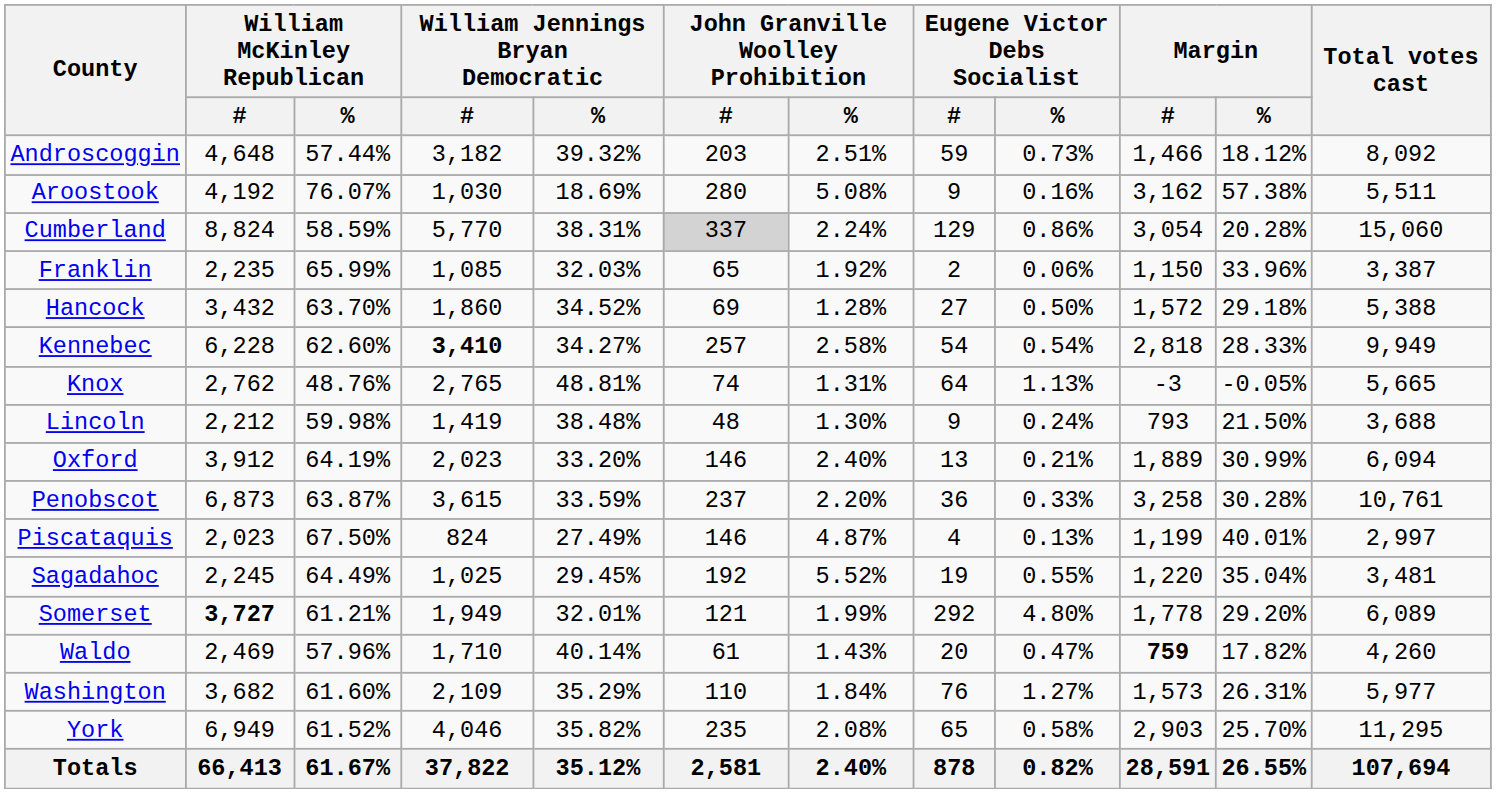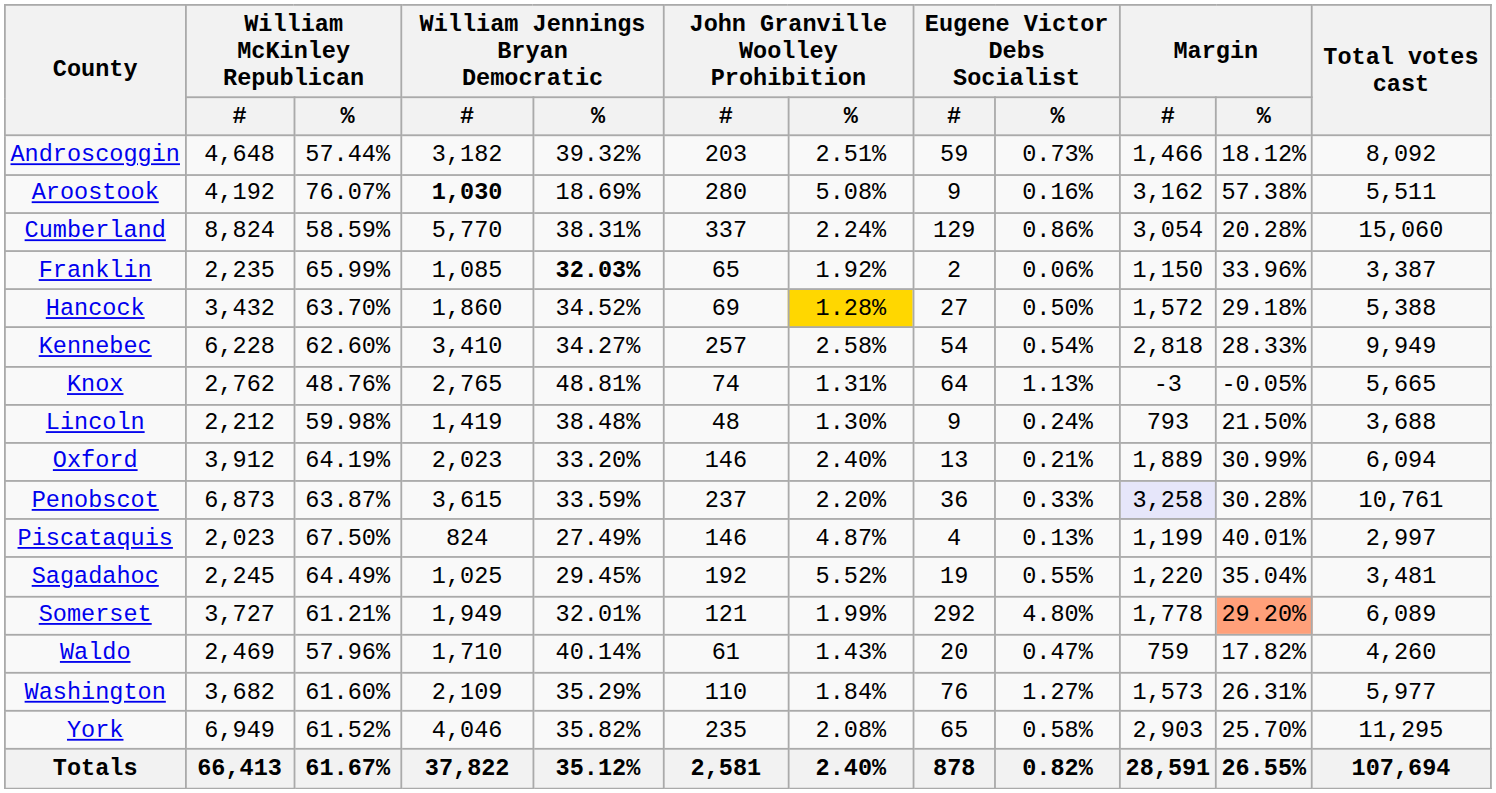(467, 193) normal -> (467, 193) bold
(726, 232) lightgrey background -> (726, 232) no background
(598, 270) normal -> (598, 270) bold
(851, 308) no background -> (851, 308) gold background
(467, 347) bold -> (467, 347) normal
(1168, 500) no background -> (1168, 500) lavender background
(240, 615) bold -> (240, 615) normal
(1264, 615) no background -> (1264, 615) lightsalmon background
(1168, 654) bold -> (1168, 654) normal
